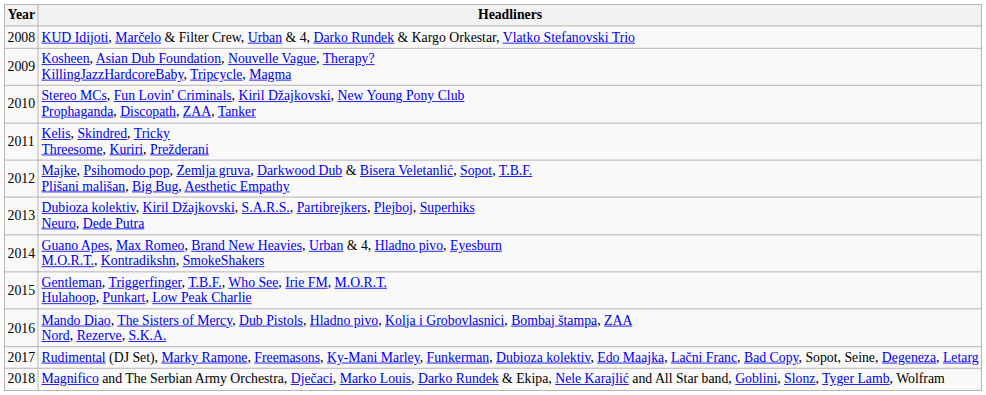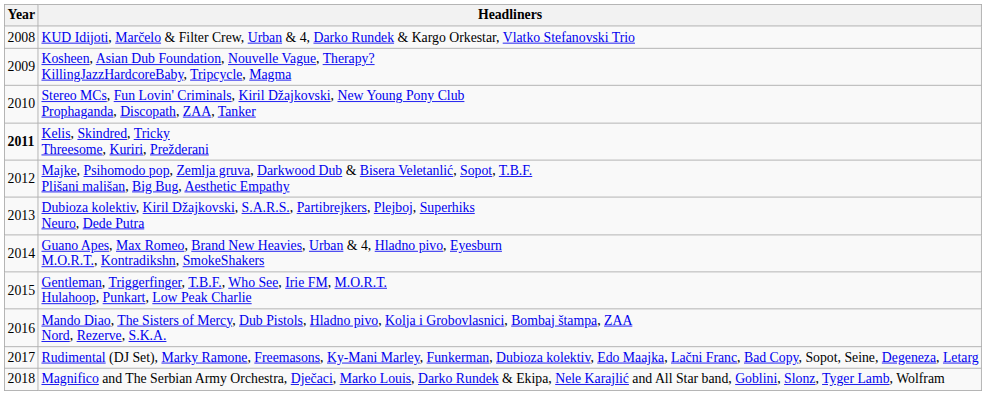(21, 141) normal -> (21, 141) bold
